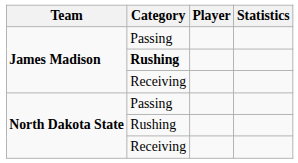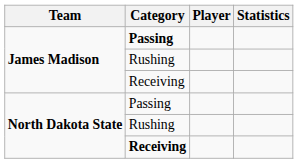(151, 37) normal -> (151, 37) bold
(155, 59) bold -> (152, 59) normal
(158, 147) normal -> (157, 147) bold
